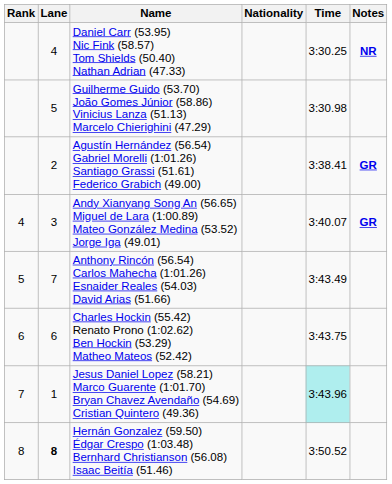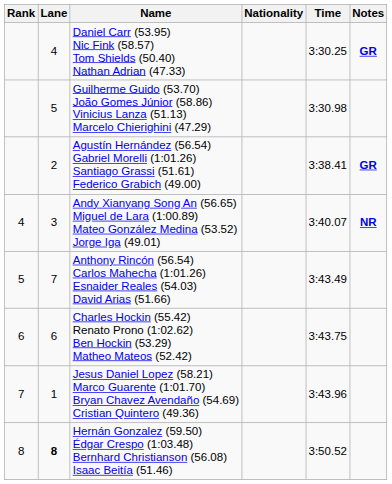(368, 51) NR -> (368, 51) GR
(368, 222) GR -> (368, 222) NR
(328, 394) paleturquoise background -> (328, 394) no background
